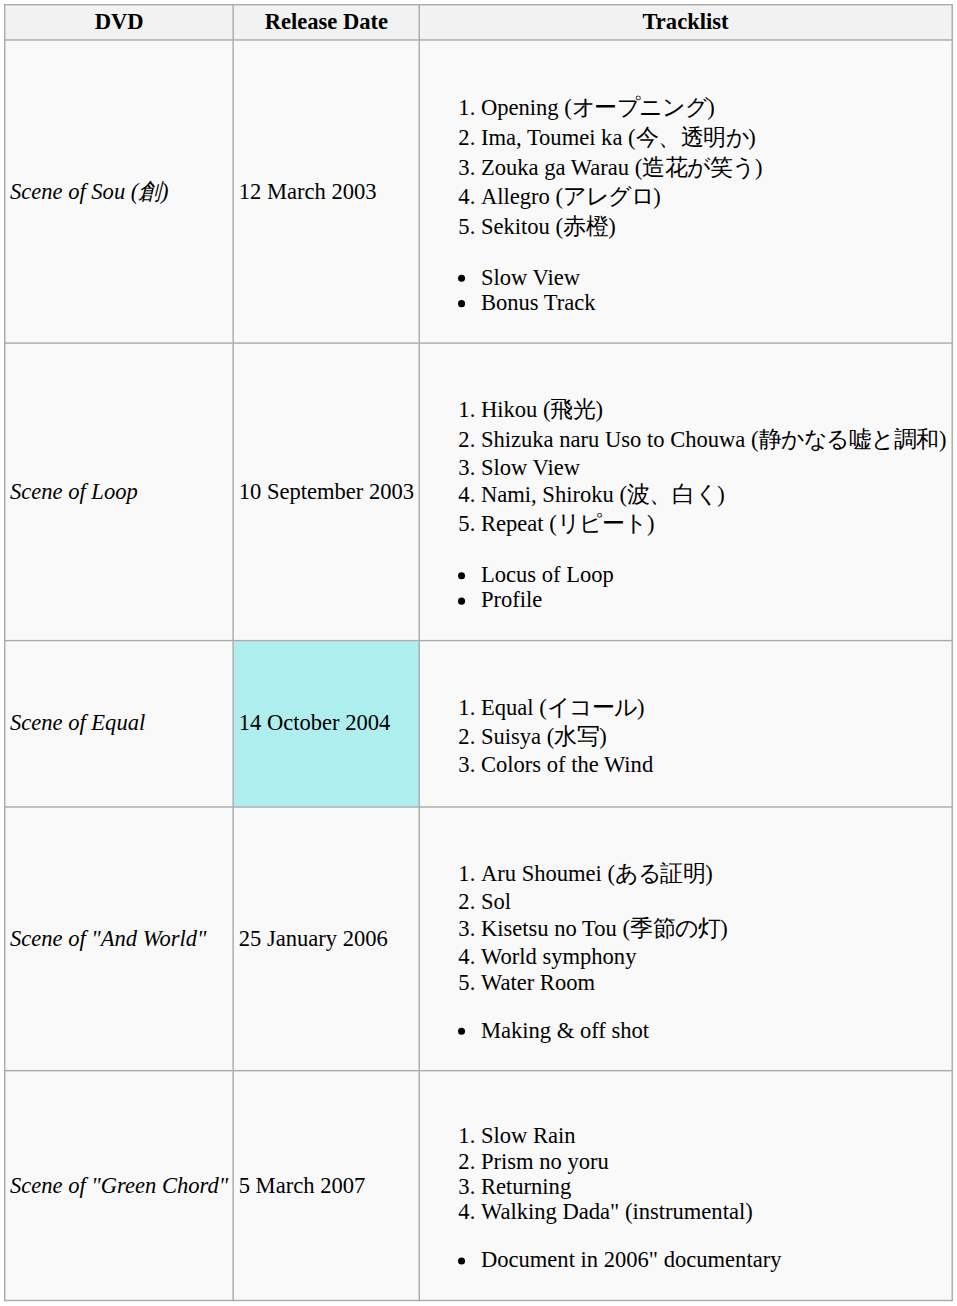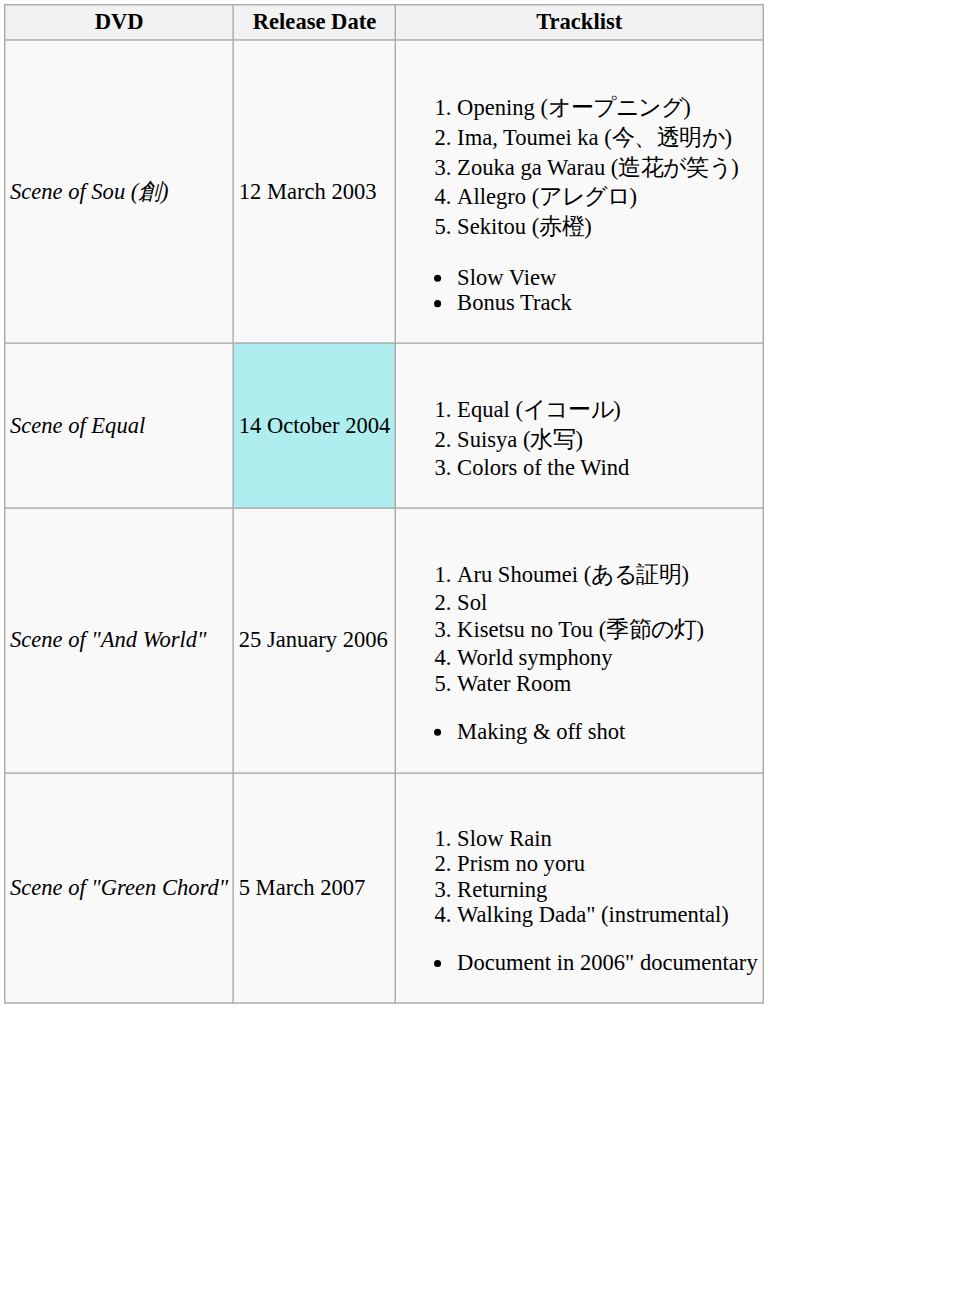- row: (74, 491)
